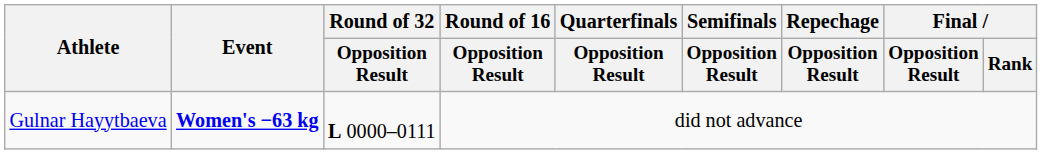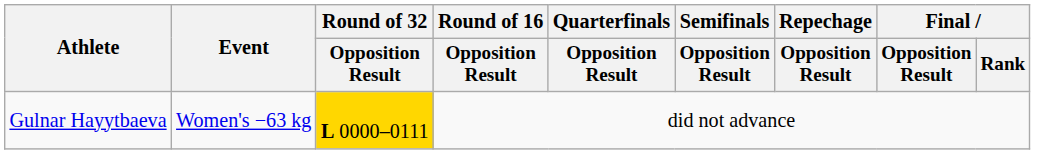(247, 120) bold -> (244, 120) normal
(382, 132) no background -> (375, 132) gold background
